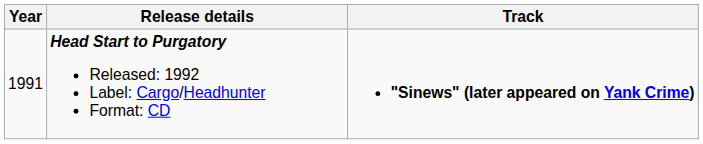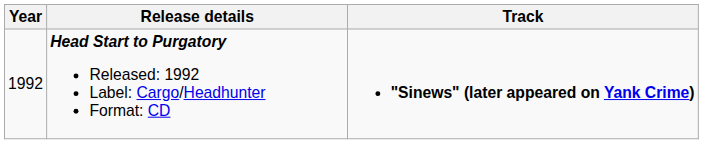(26, 83) 1991 -> (26, 83) 1992
